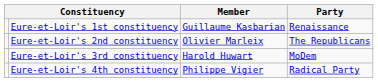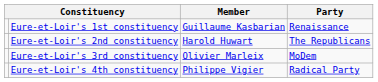(223, 41) Olivier Marleix -> (218, 41) Harold Huwart
(218, 56) Harold Huwart -> (223, 56) Olivier Marleix
